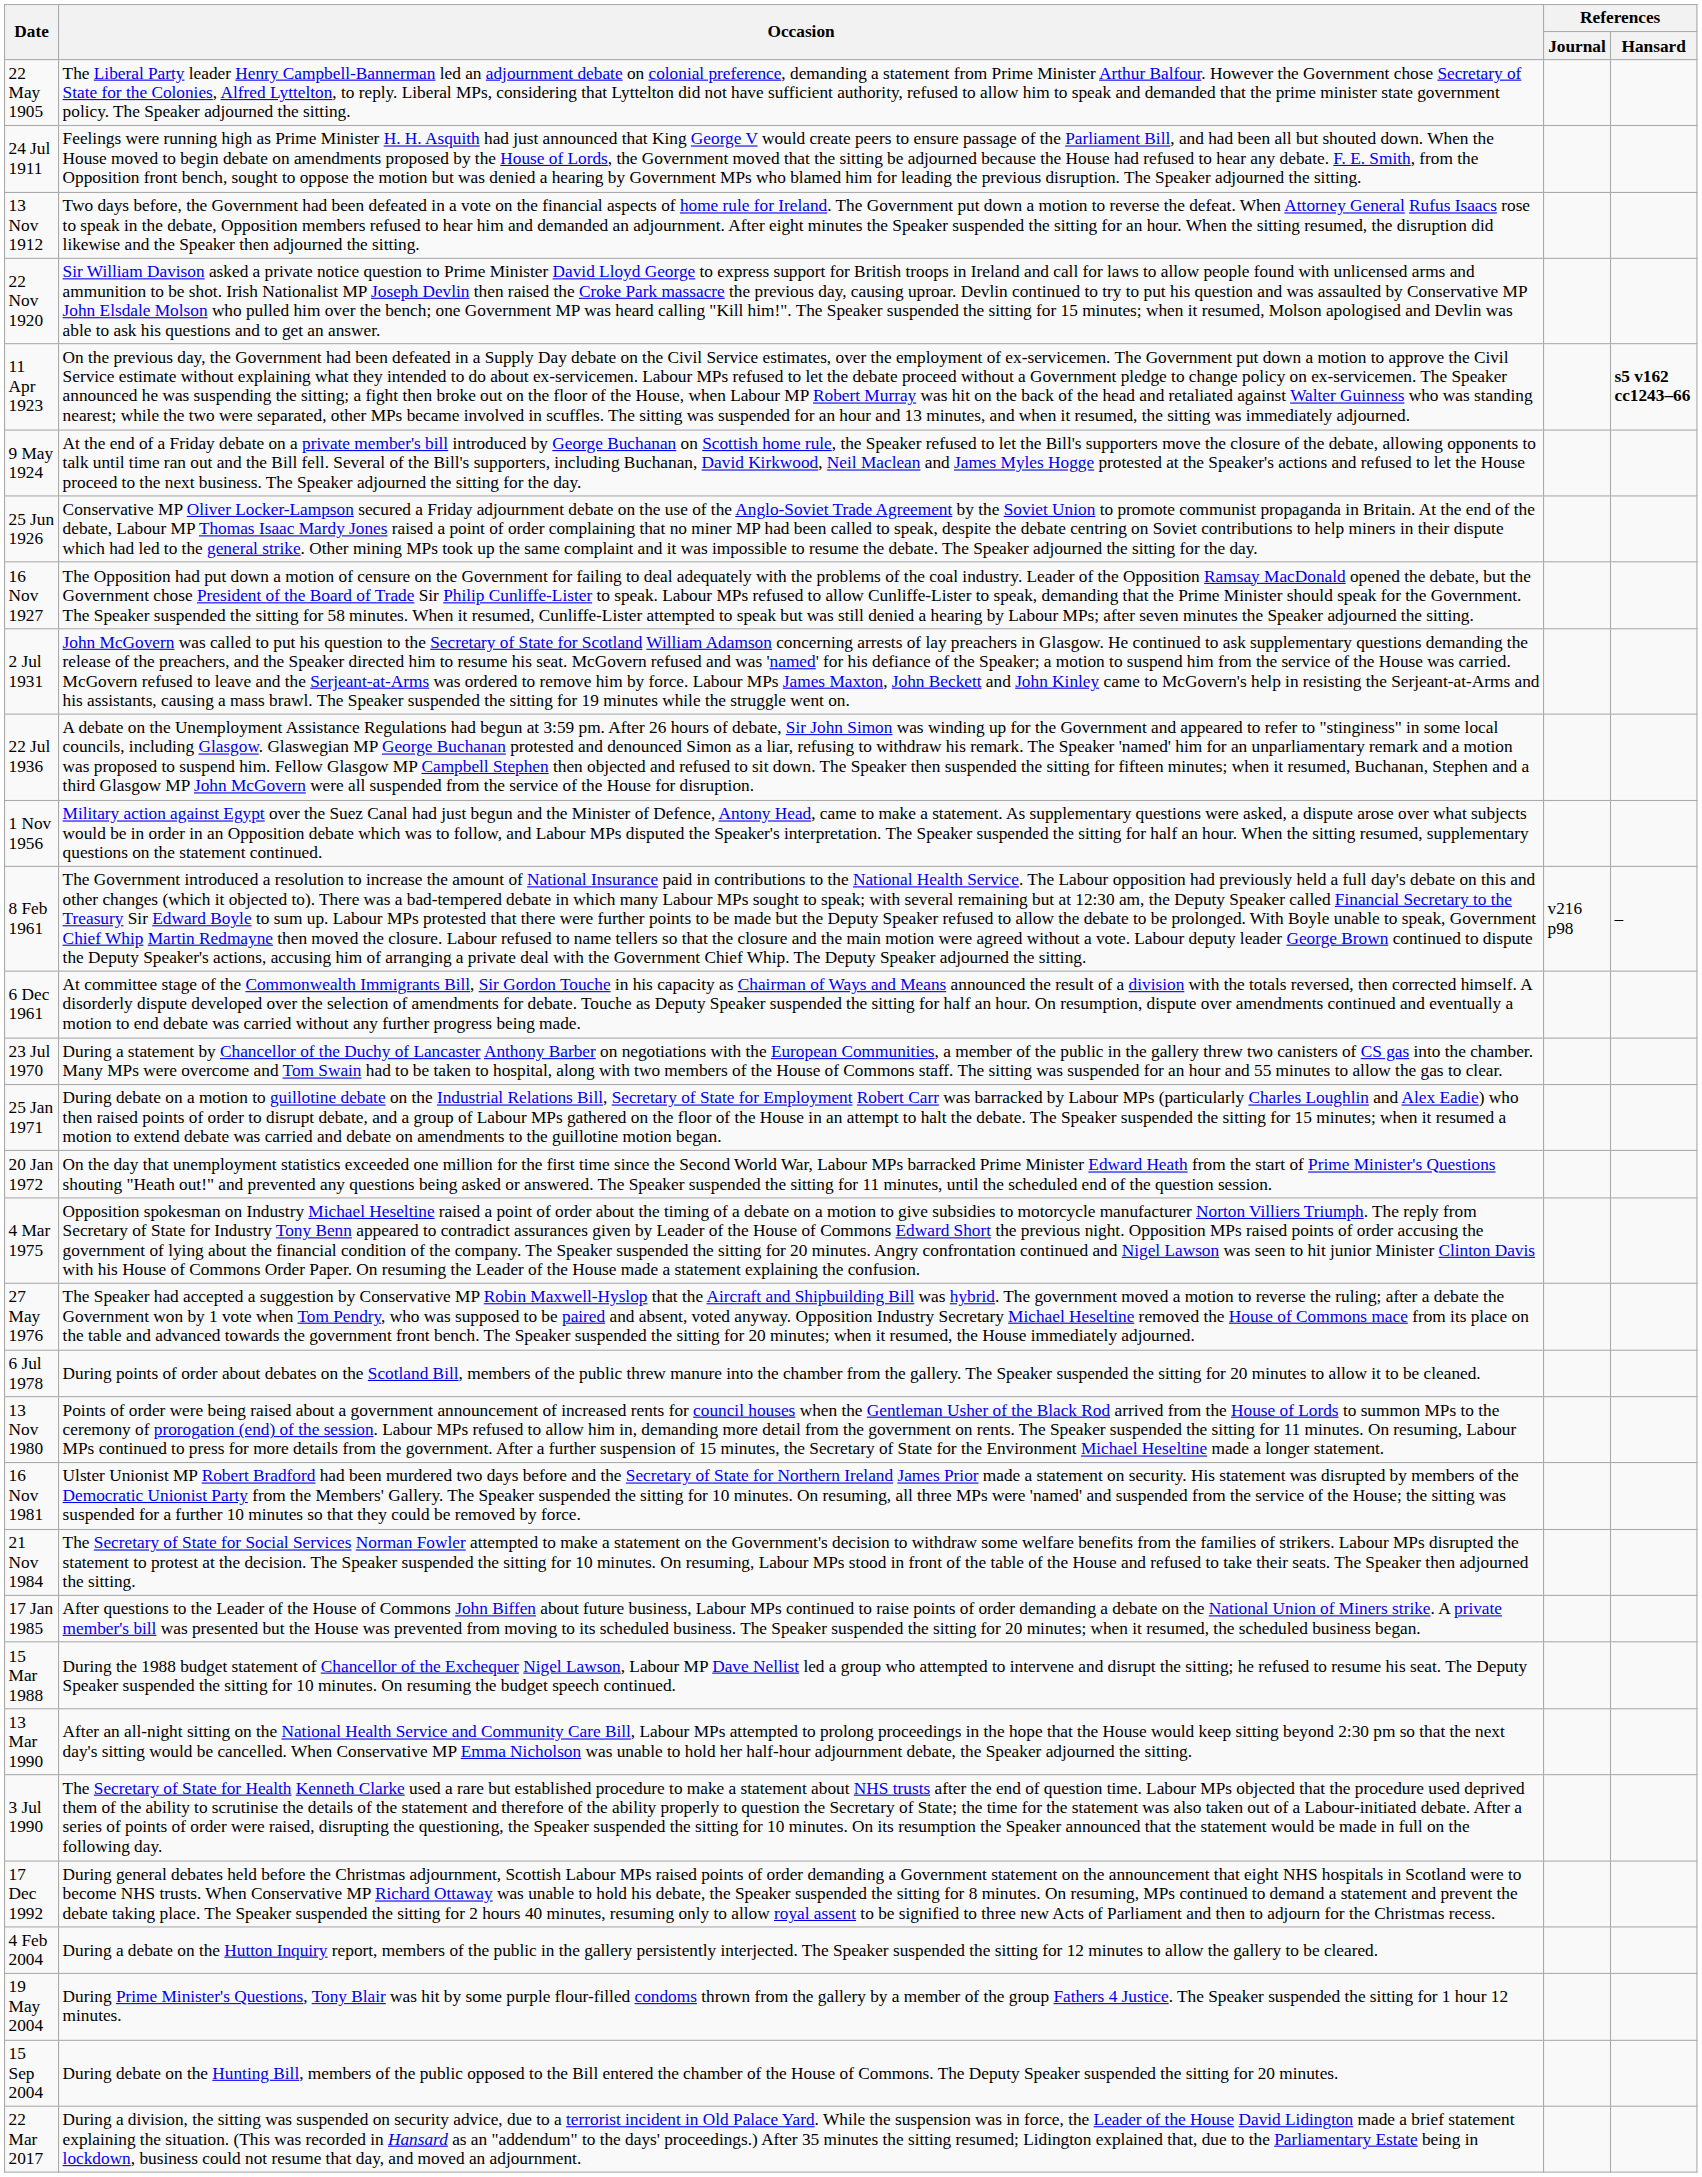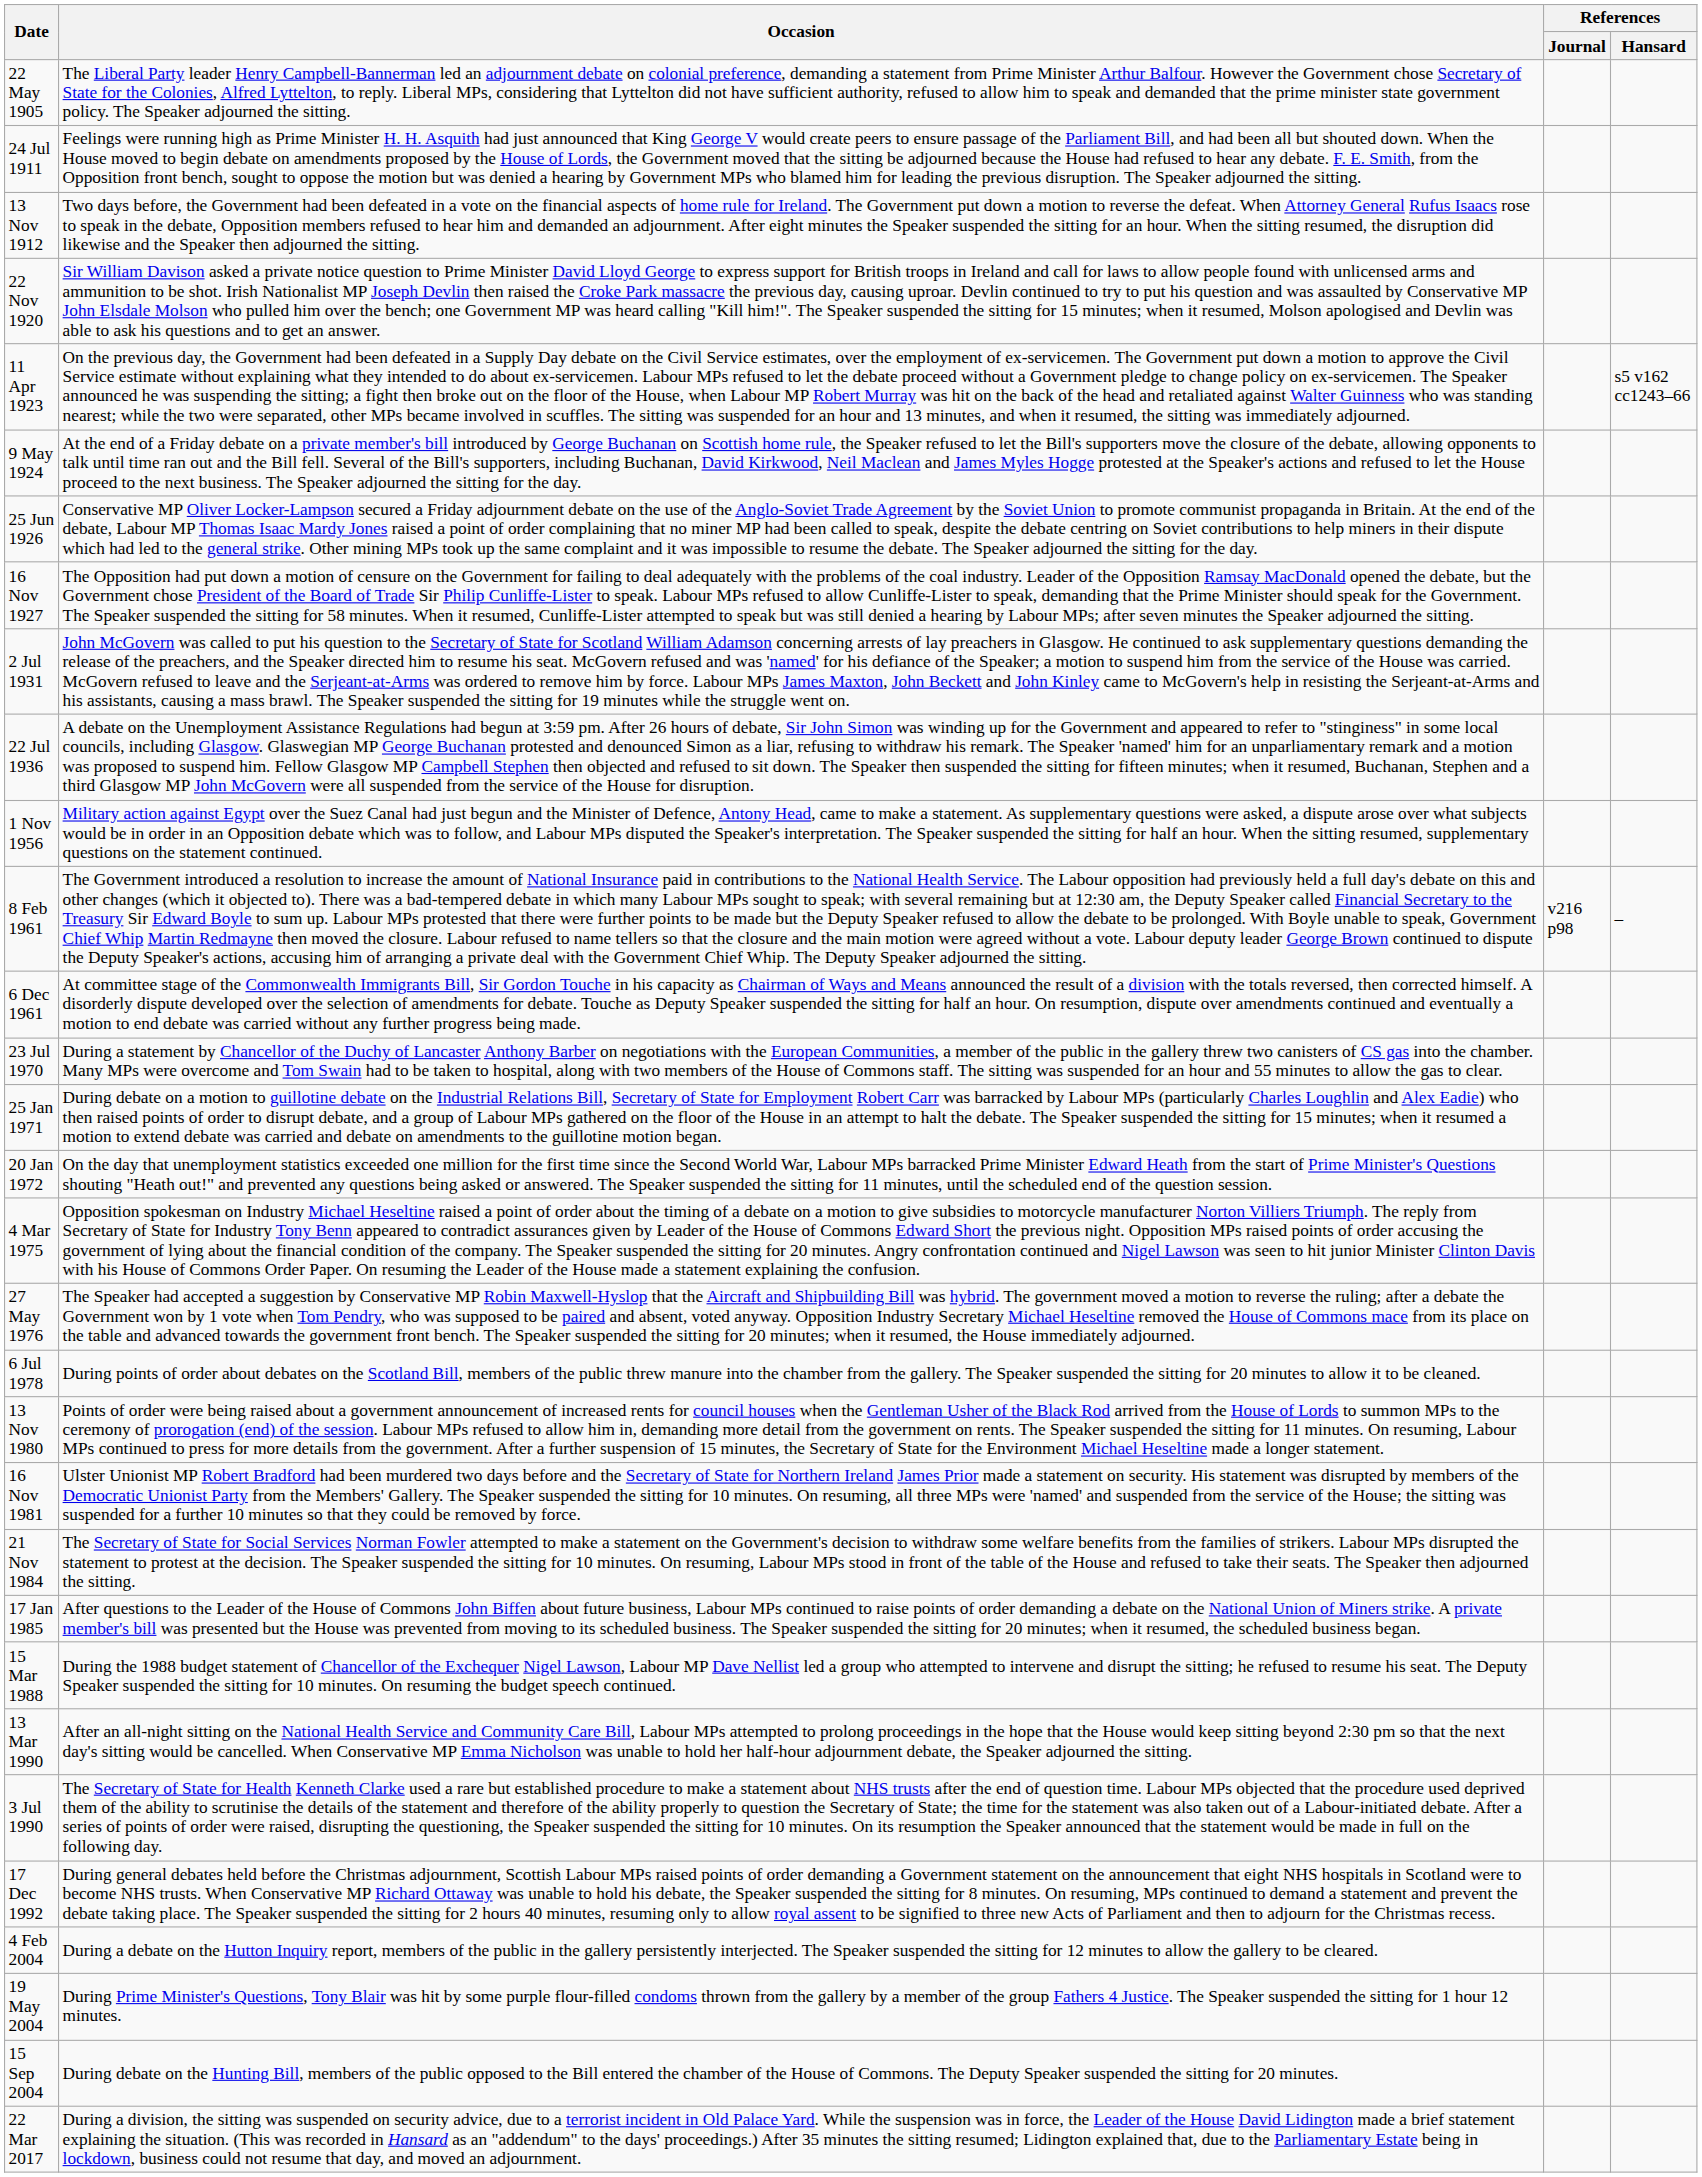(1652, 386) bold -> (1652, 386) normal
